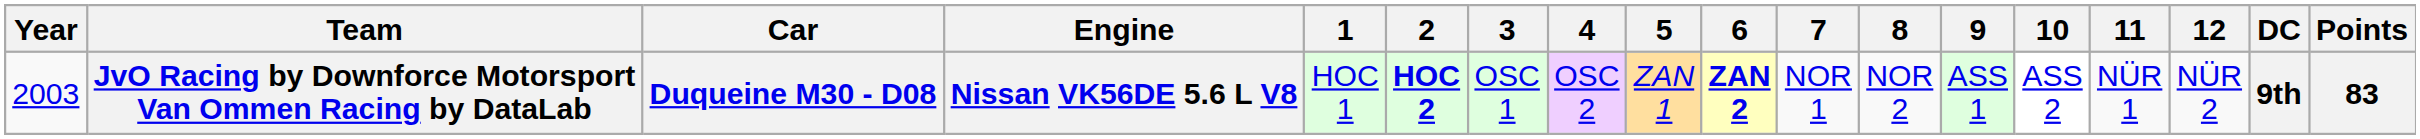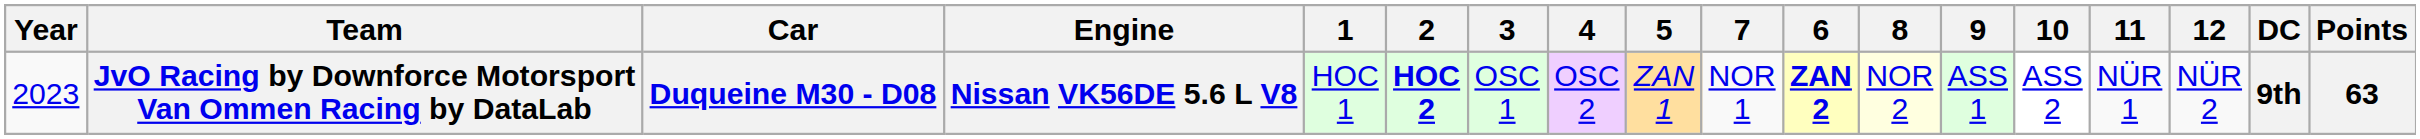columns swapped: (1740, 28) <-> (1818, 28)
(46, 93) 2003 -> (46, 93) 2023
(1900, 93) no background -> (1900, 93) lightyellow background
(2362, 93) 83 -> (2362, 93) 63
